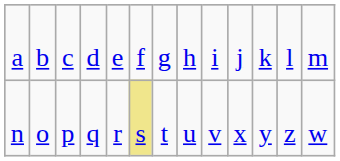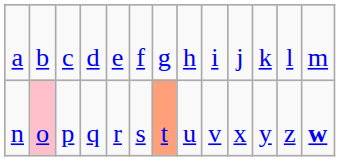(43, 133) no background -> (43, 133) pink background
(141, 133) khaki background -> (141, 133) no background
(164, 133) no background -> (164, 133) lightsalmon background
(318, 133) normal -> (318, 133) bold
